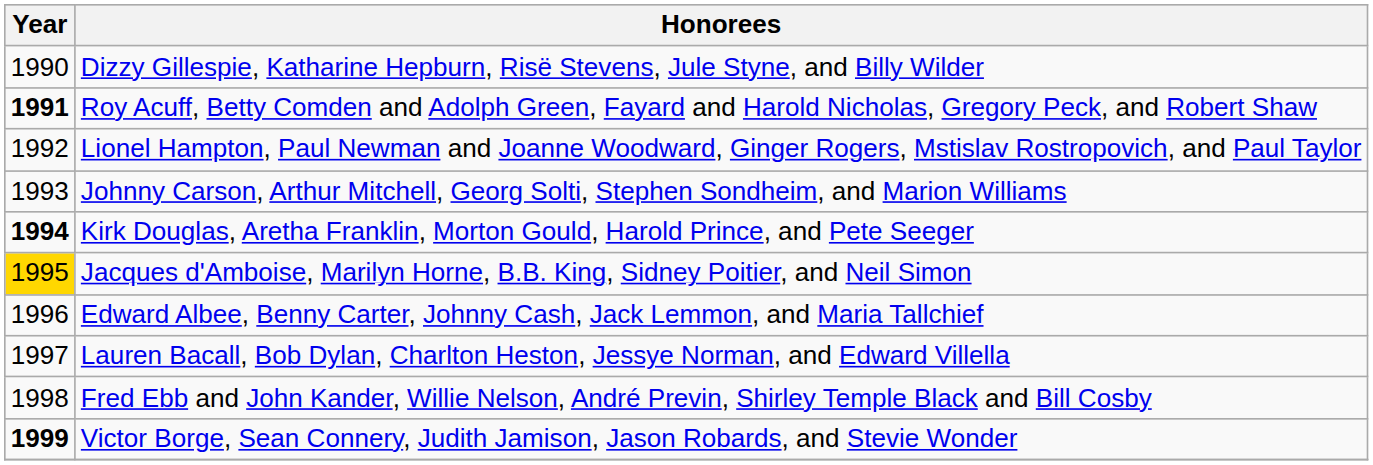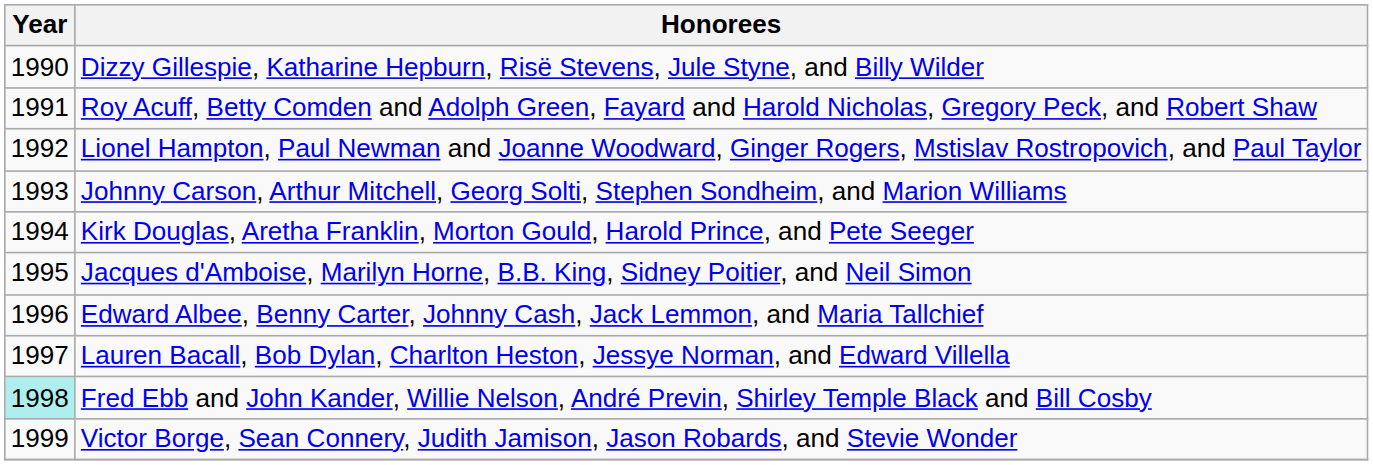(40, 107) bold -> (40, 107) normal
(40, 231) bold -> (40, 231) normal
(40, 273) gold background -> (40, 273) no background
(40, 397) no background -> (40, 397) paleturquoise background
(40, 438) bold -> (40, 438) normal
